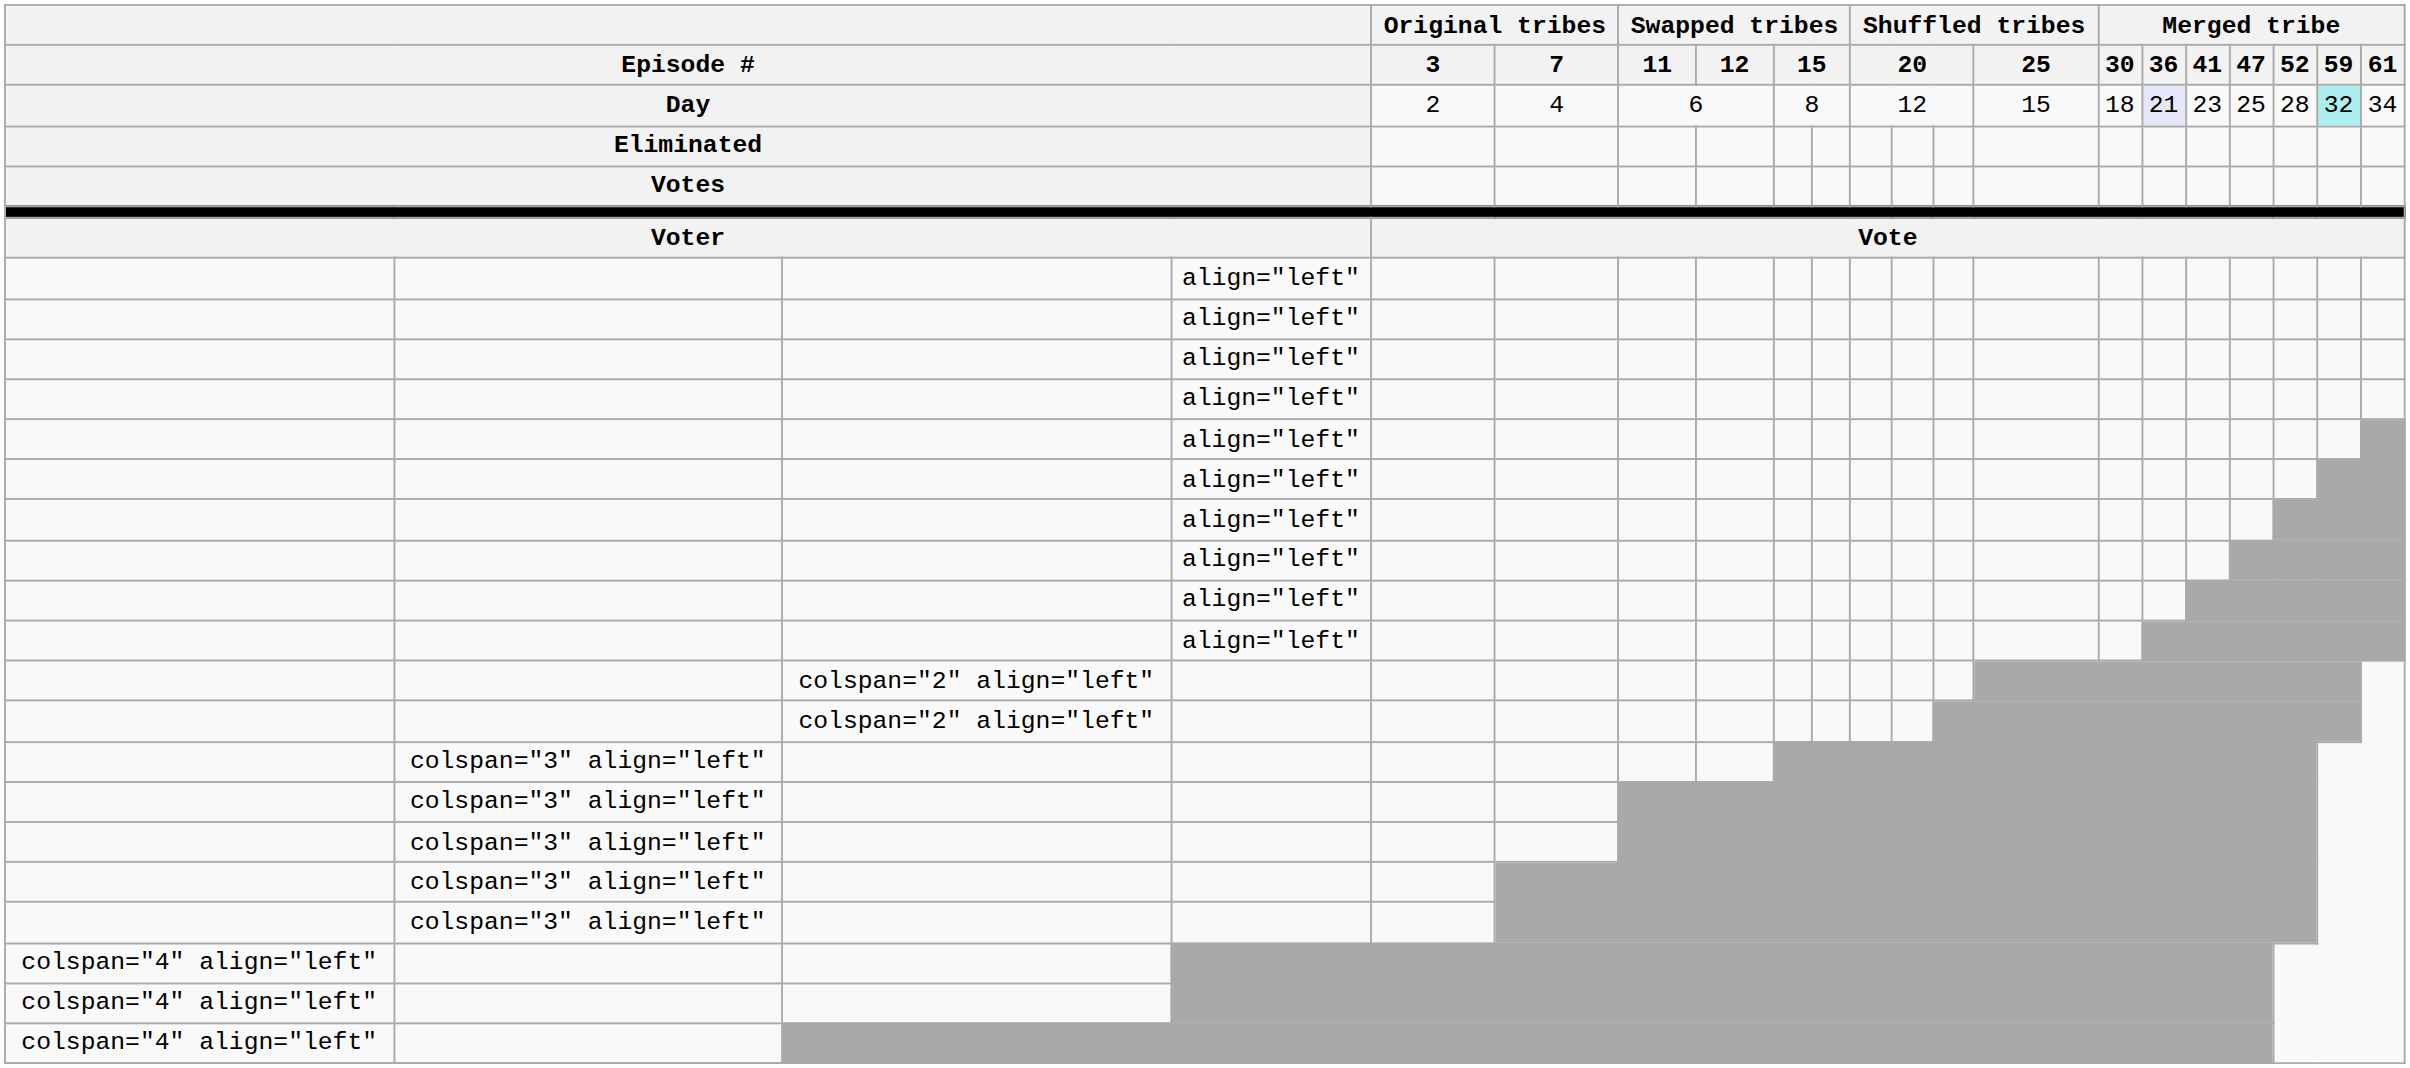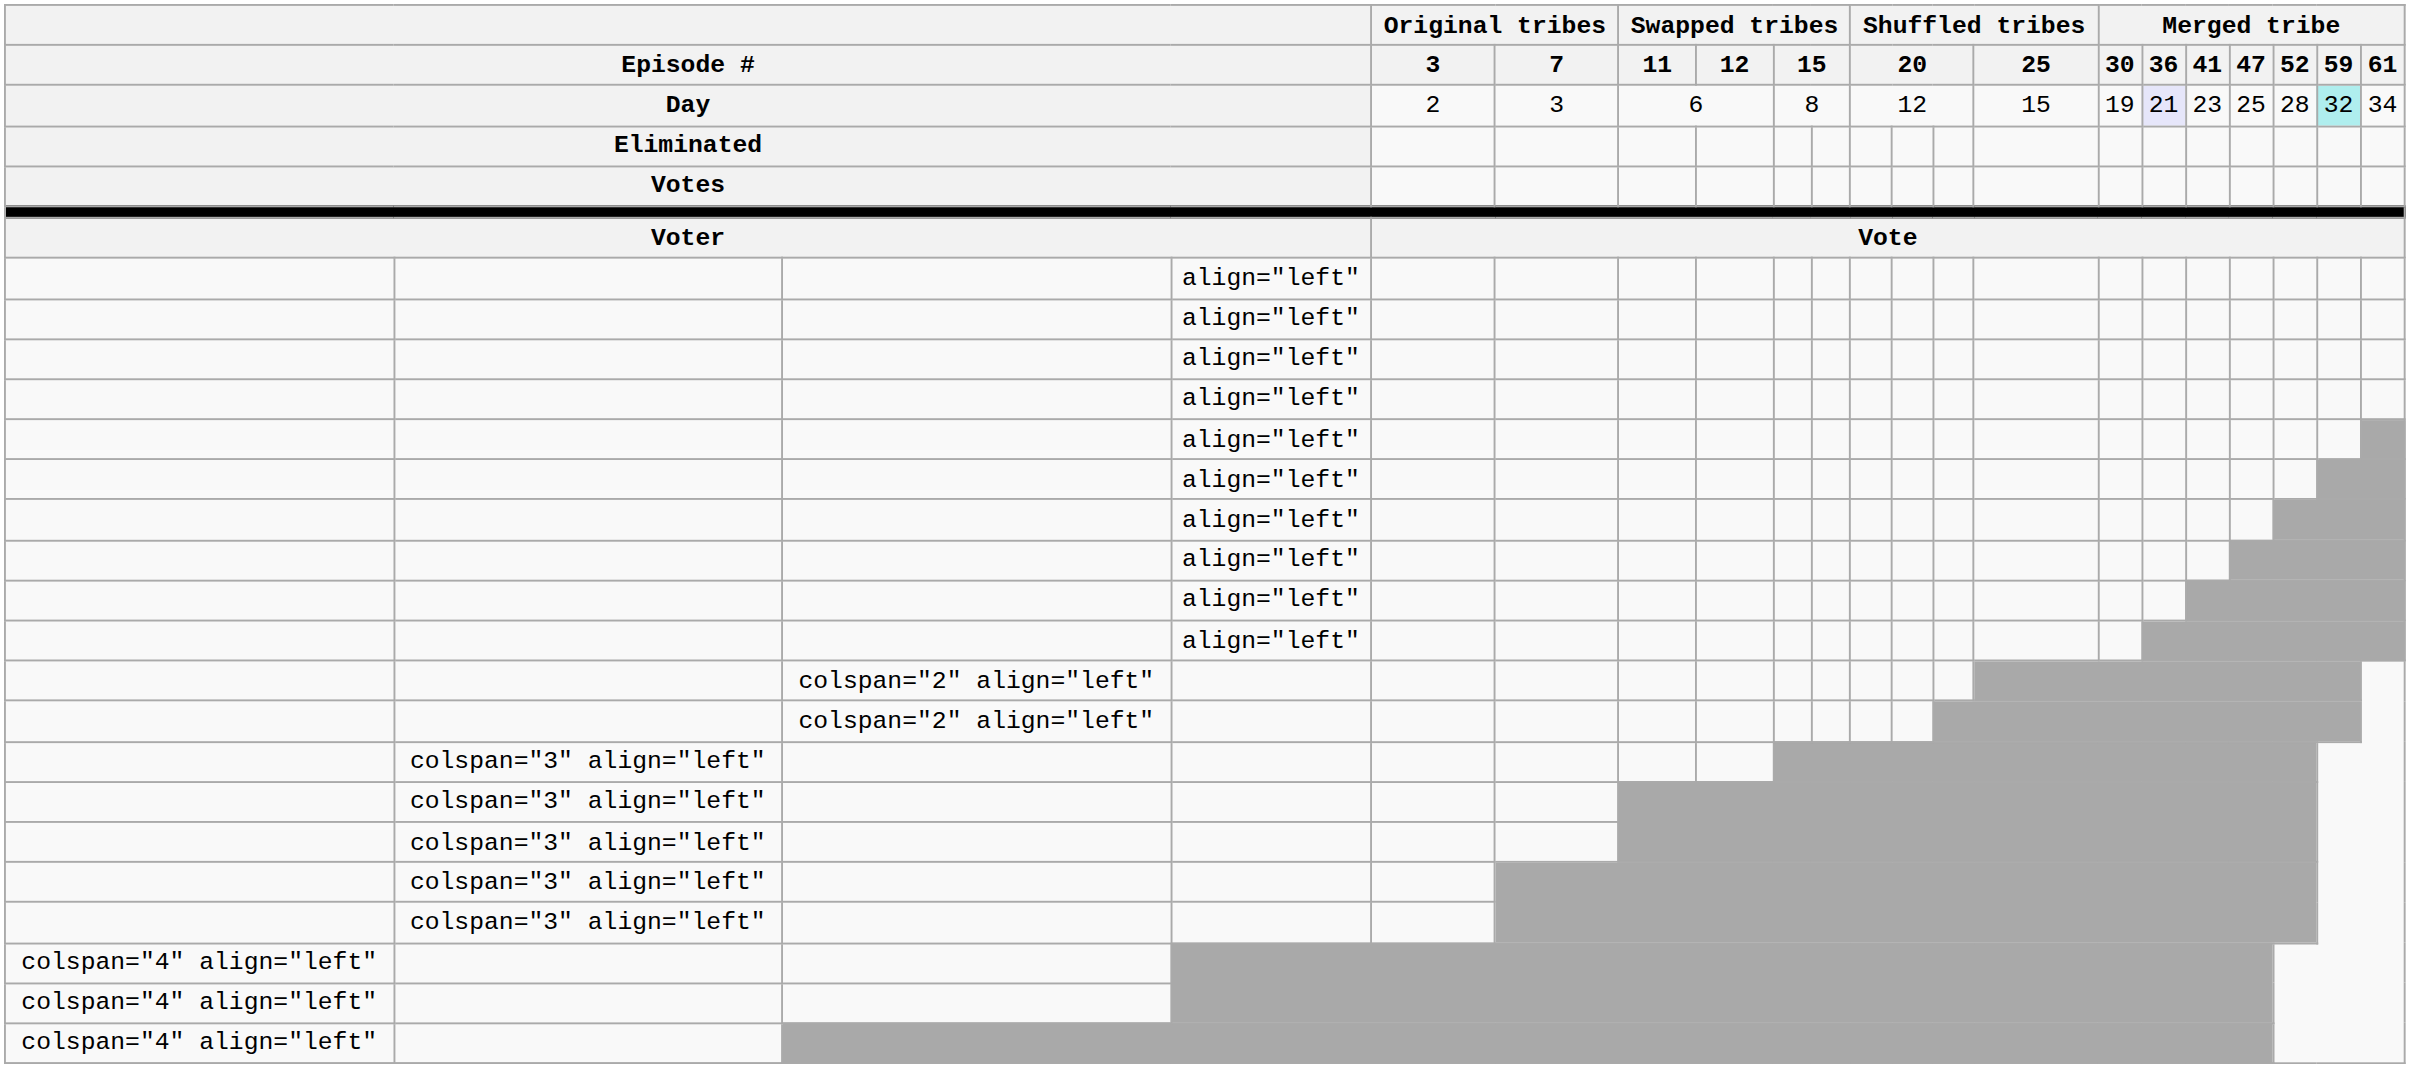(1557, 106) 4 -> (1557, 106) 3
(2120, 106) 18 -> (2120, 106) 19
